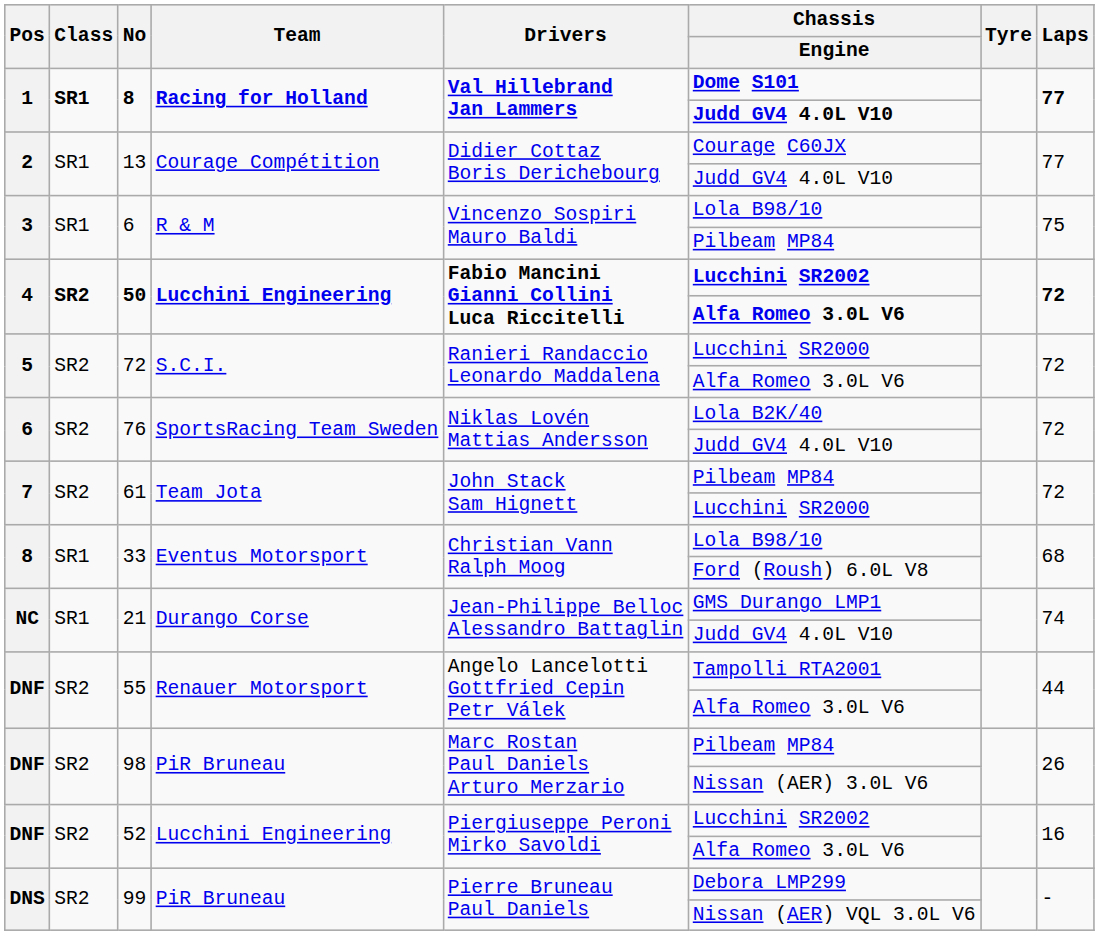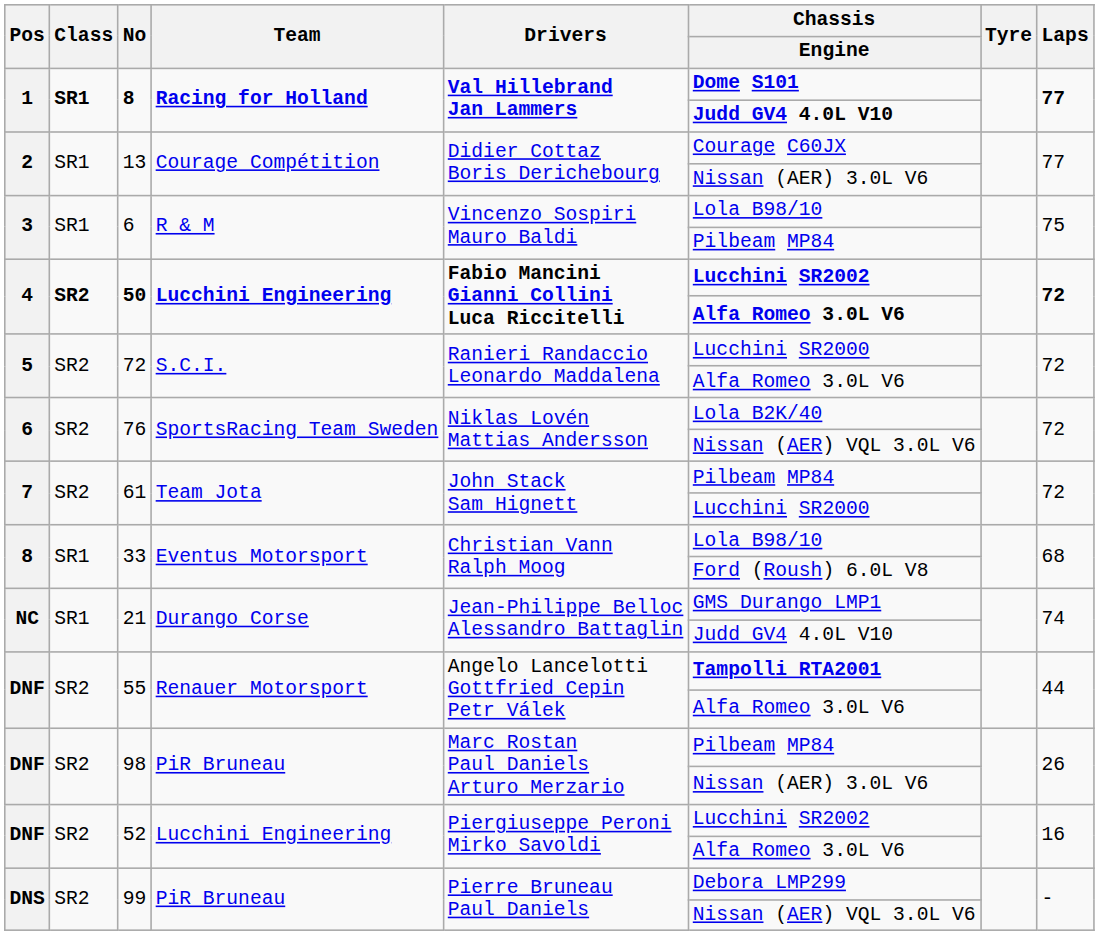(793, 179) Judd GV4 4.0L V10 -> (811, 179) Nissan (AER) 3.0L V6
(793, 446) Judd GV4 4.0L V10 -> (834, 446) Nissan (AER) VQL 3.0L V6
(787, 671) normal -> (787, 671) bold
